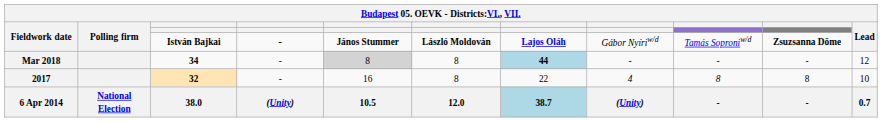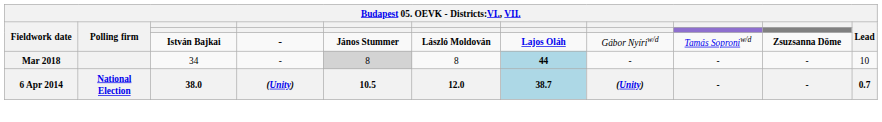(194, 60) bold -> (194, 60) normal
(864, 60) 12 -> (864, 60) 10
- row: (41, 78)
